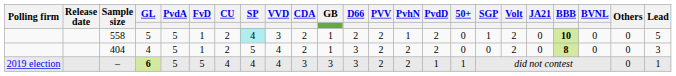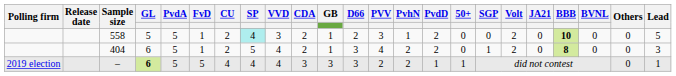(381, 36) 2 -> (381, 36) 3
(489, 36) 1 -> (489, 36) 0
(148, 50) 4 -> (148, 50) 6
(381, 50) 2 -> (381, 50) 4
(489, 50) 0 -> (489, 50) 1
